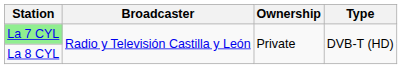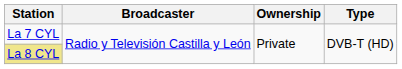(33, 34) lightgreen background -> (33, 34) no background
(33, 53) no background -> (33, 53) khaki background
